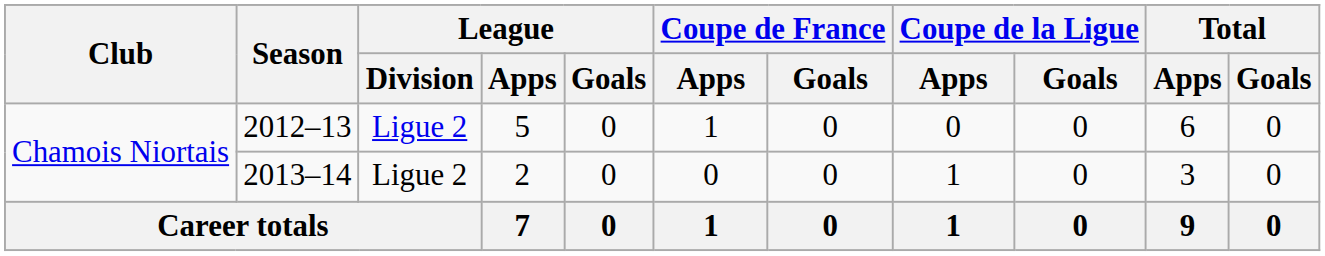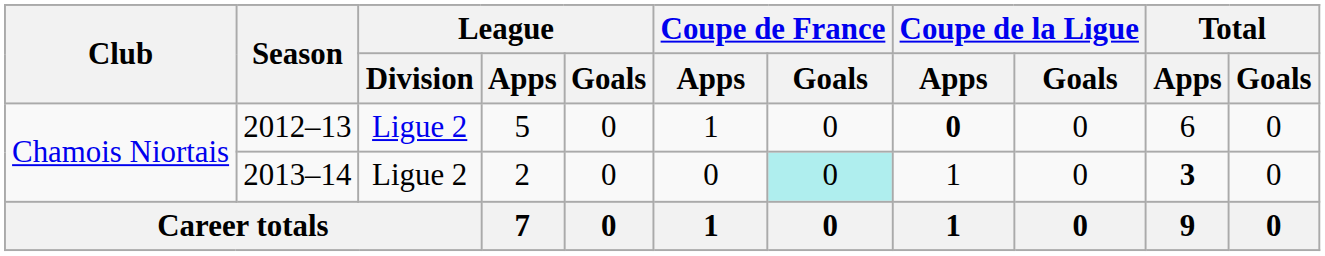(953, 126) normal -> (953, 126) bold
(830, 175) no background -> (830, 175) paleturquoise background
(1187, 175) normal -> (1187, 175) bold
